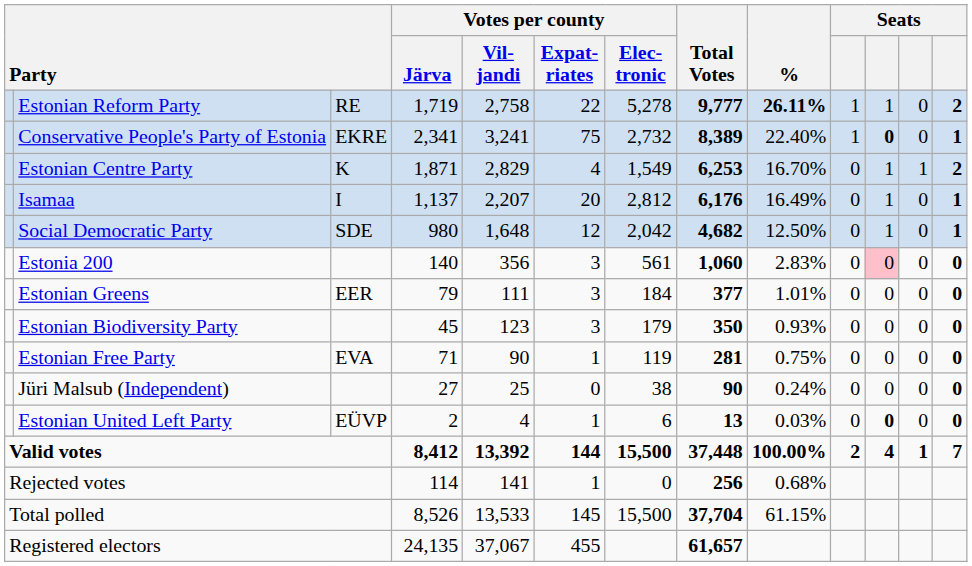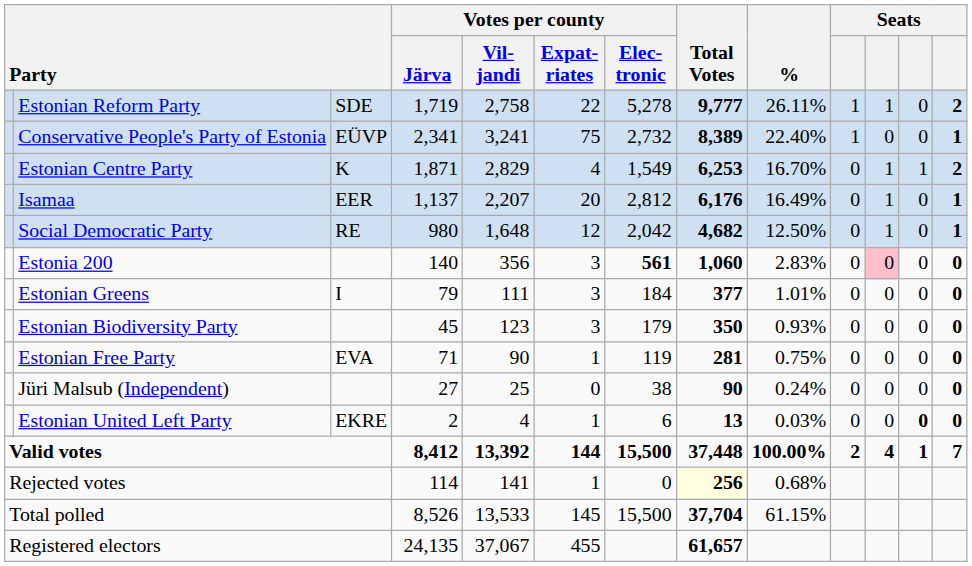(348, 105) RE -> (354, 105) SDE
(795, 105) bold -> (796, 105) normal
(361, 136) EKRE -> (361, 136) EÜVP
(889, 136) bold -> (889, 136) normal
(339, 199) I -> (354, 199) EER
(354, 231) SDE -> (348, 231) RE
(657, 262) normal -> (657, 262) bold
(354, 294) EER -> (339, 294) I
(361, 420) EÜVP -> (361, 420) EKRE
(889, 420) bold -> (889, 420) normal
(923, 420) normal -> (923, 420) bold
(728, 483) no background -> (728, 483) lightyellow background
